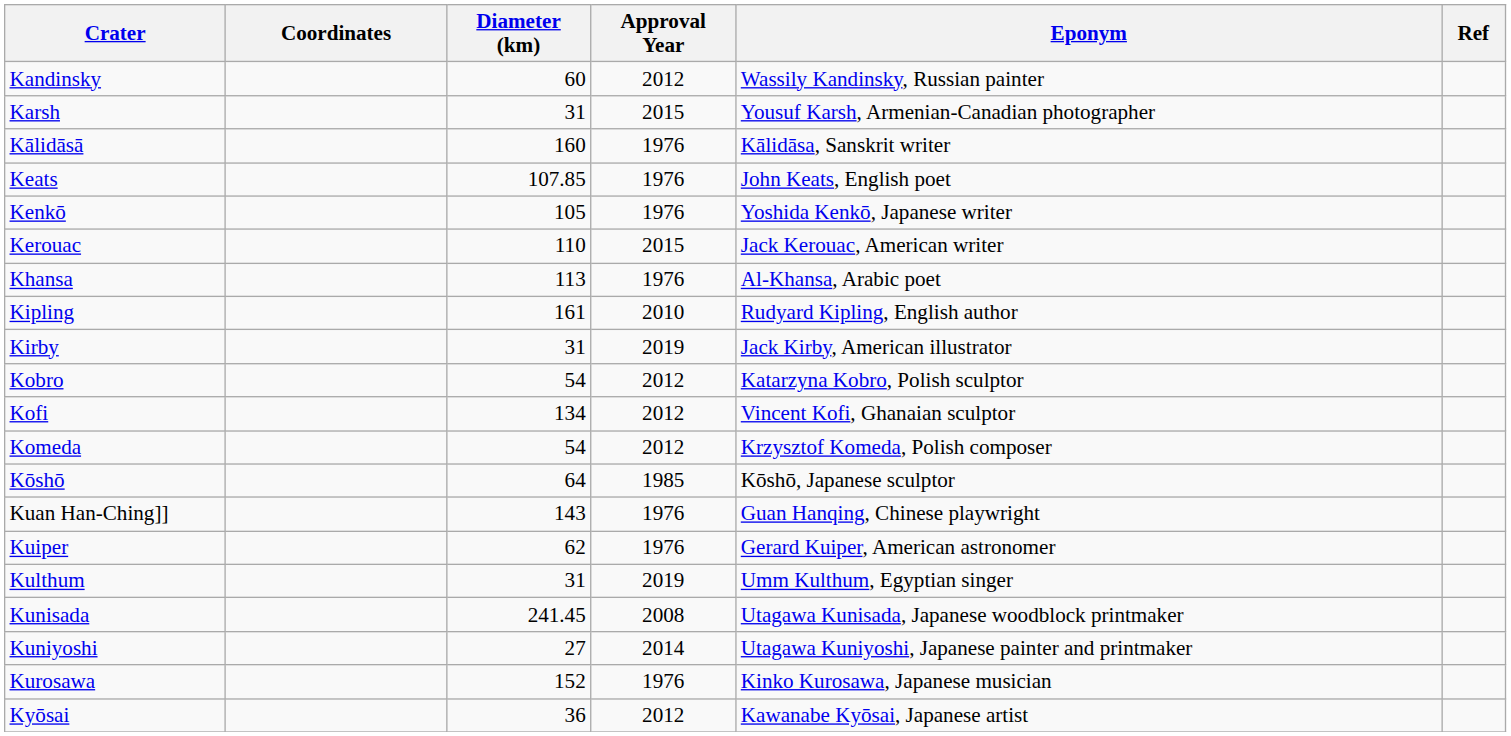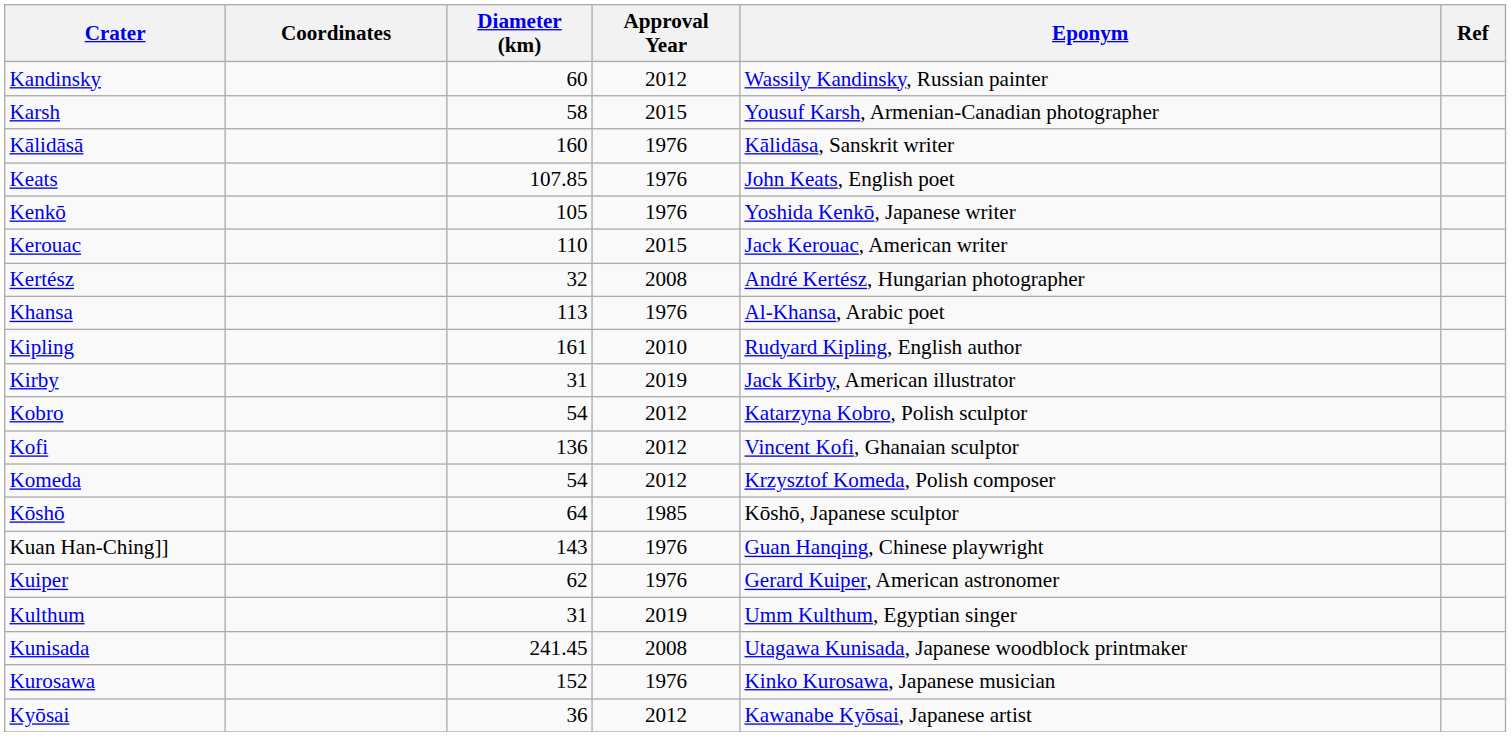(575, 111) 31 -> (577, 111) 58
+ row: (42, 279)
(570, 413) 134 -> (572, 446) 136
- row: (54, 647)
